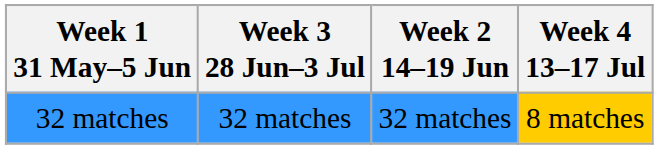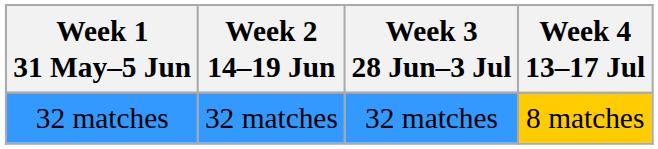columns swapped: (445, 49) <-> (285, 49)
